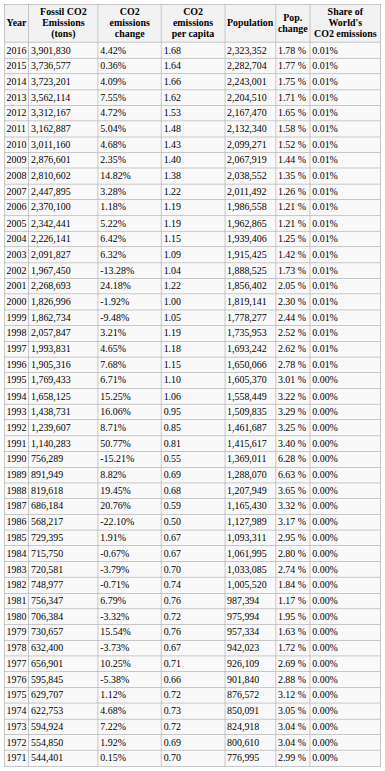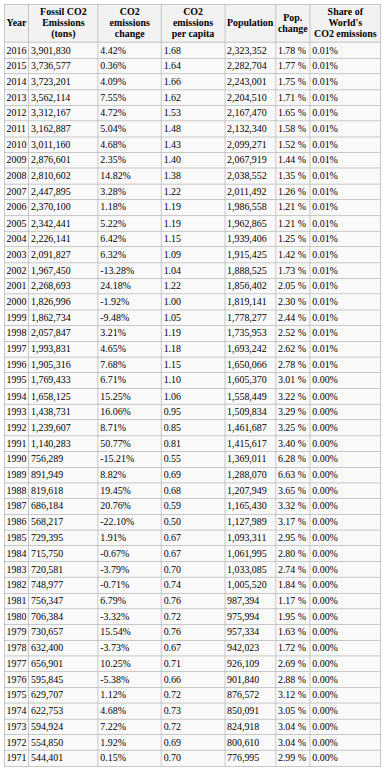(247, 412) 1,509,835 -> (247, 412) 1,509,834
